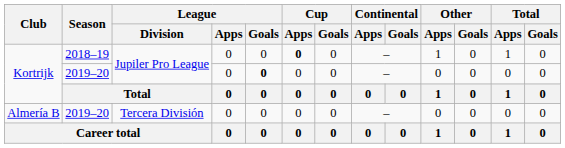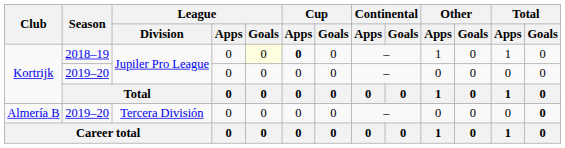(264, 53) no background -> (264, 53) lightyellow background
(264, 73) bold -> (264, 73) normal
(543, 113) normal -> (543, 113) bold
